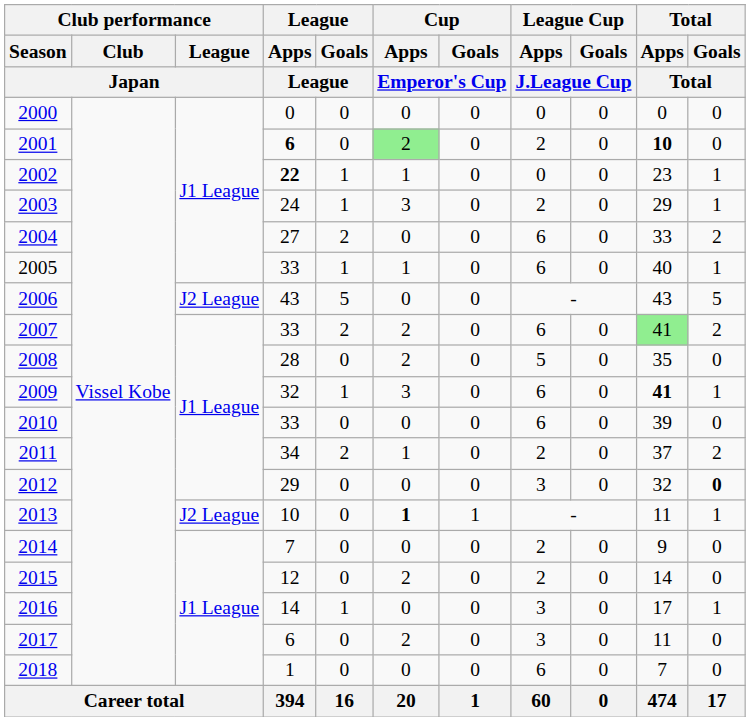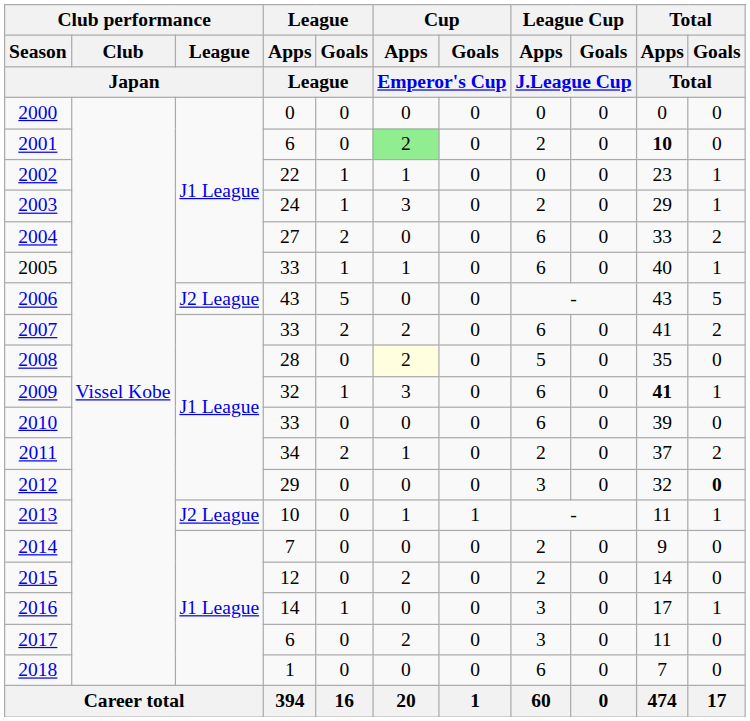(290, 143) bold -> (290, 143) normal
(290, 174) bold -> (290, 174) normal
(662, 329) lightgreen background -> (662, 329) no background
(406, 360) no background -> (406, 360) lightyellow background
(406, 515) bold -> (406, 515) normal
